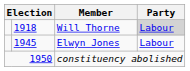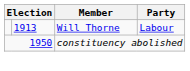(25, 28) 1918 -> (25, 28) 1913
(157, 28) lightgrey background -> (157, 28) no background
- row: (88, 43)
